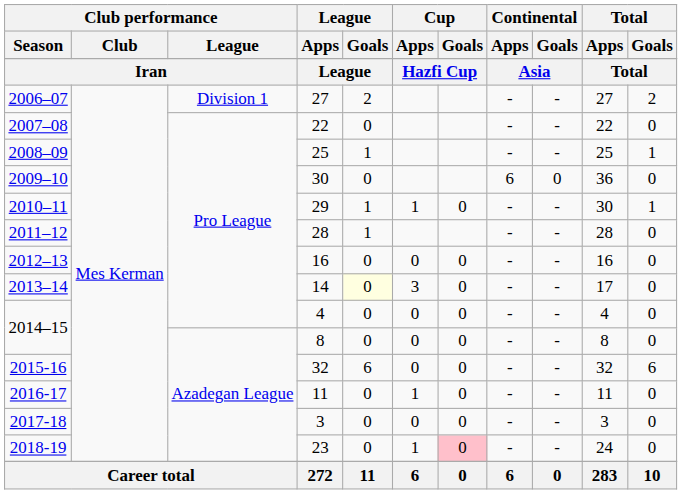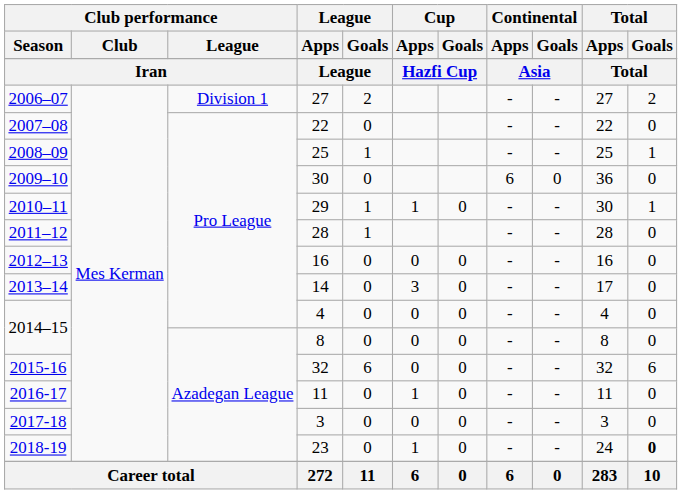(368, 286) lightyellow background -> (368, 286) no background
(462, 448) pink background -> (462, 448) no background
(652, 448) normal -> (652, 448) bold
